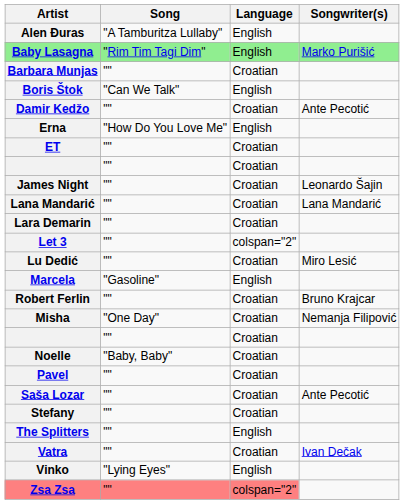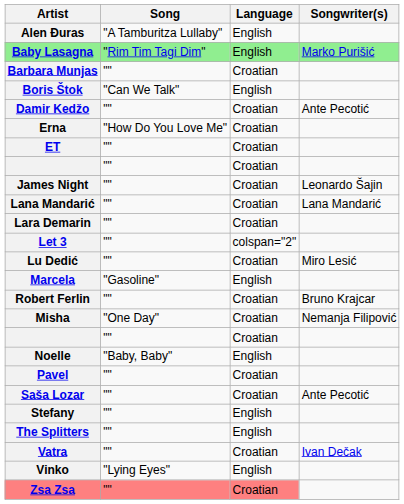(252, 128) English -> (255, 128) Croatian
(255, 356) Croatian -> (252, 356) English
(255, 413) Croatian -> (252, 413) English
(264, 489) colspan="2" -> (255, 489) Croatian
